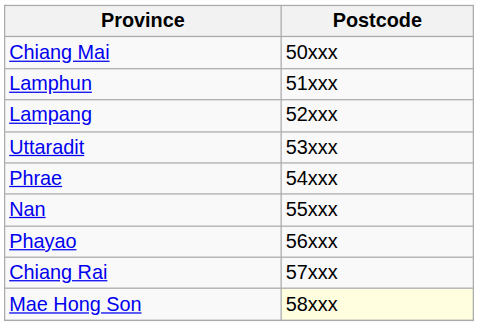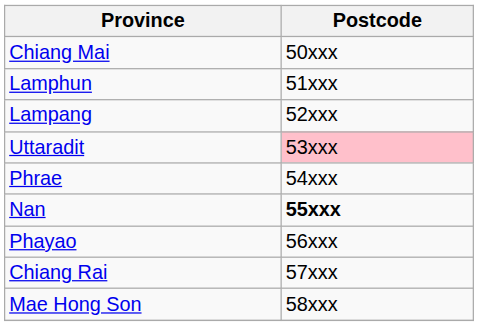(312, 146) no background -> (312, 146) pink background
(312, 209) normal -> (313, 209) bold
(312, 304) lightyellow background -> (312, 304) no background
